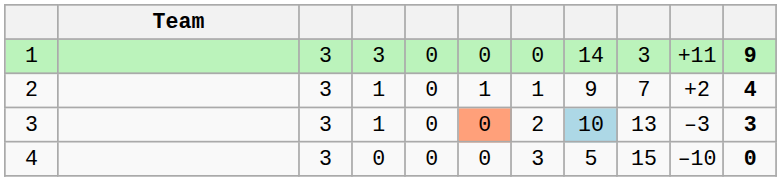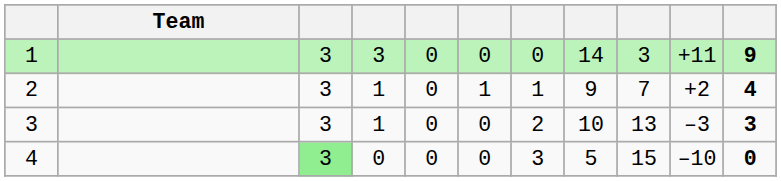(485, 124) lightsalmon background -> (485, 124) no background
(591, 124) lightblue background -> (591, 124) no background
(326, 159) no background -> (326, 159) lightgreen background
